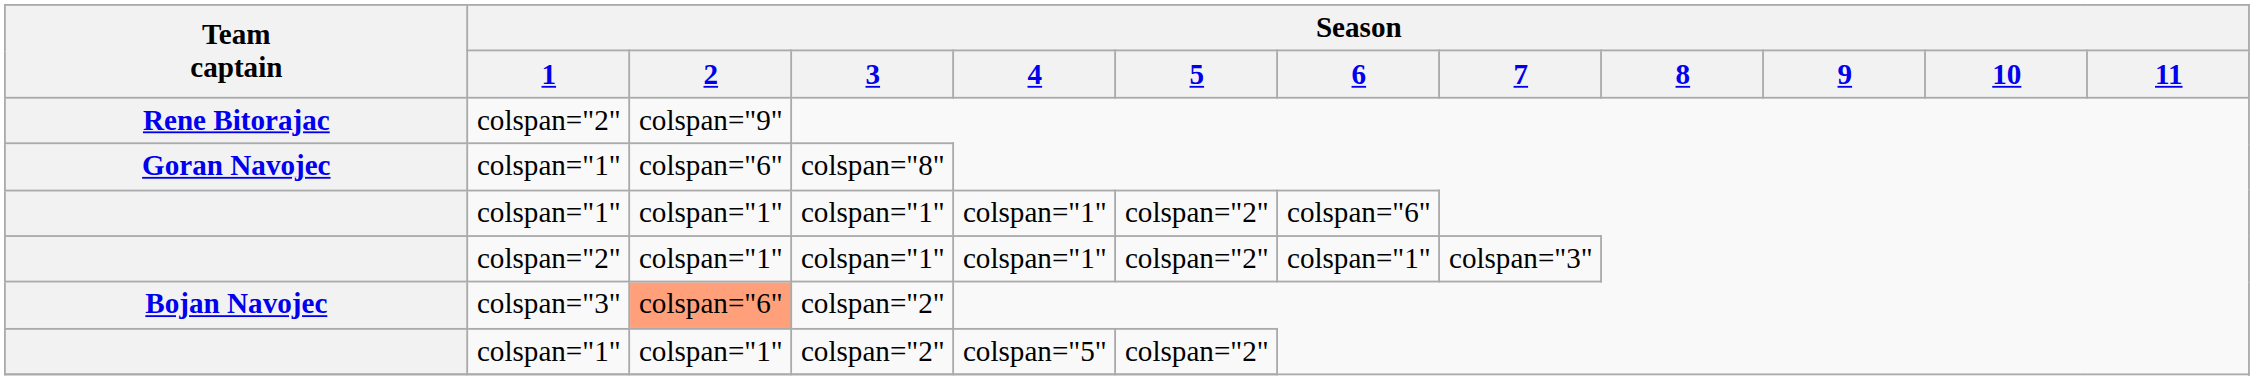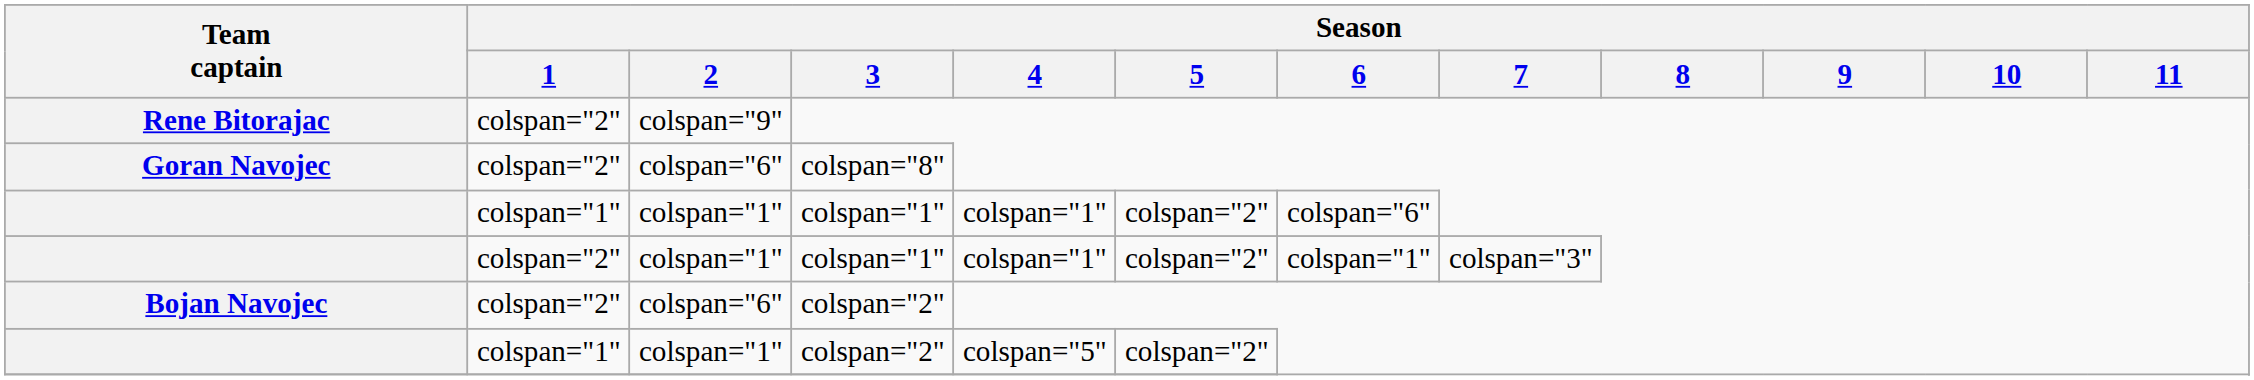(549, 166) colspan="1" -> (549, 166) colspan="2"
(549, 304) colspan="3" -> (549, 304) colspan="2"
(711, 304) lightsalmon background -> (711, 304) no background
